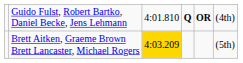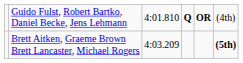(162, 44) gold background -> (162, 44) no background
(225, 44) normal -> (226, 44) bold
